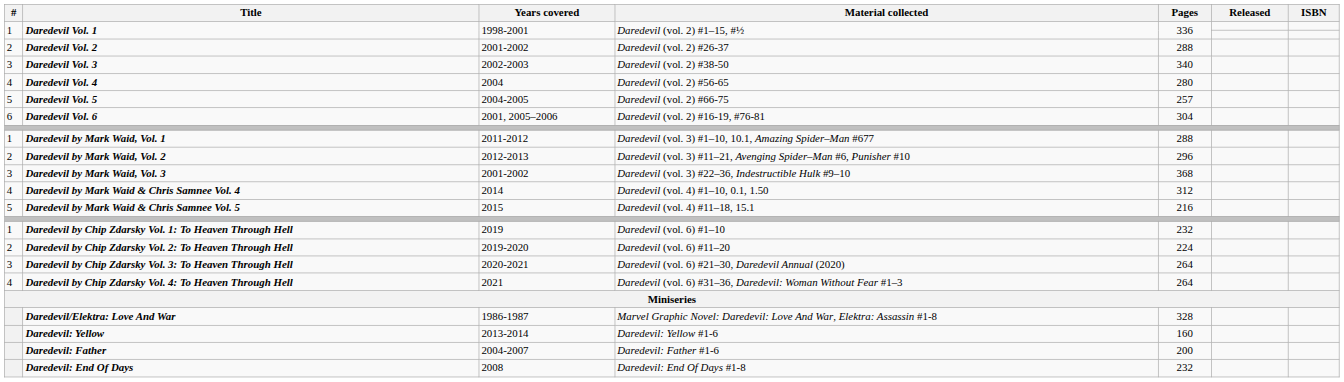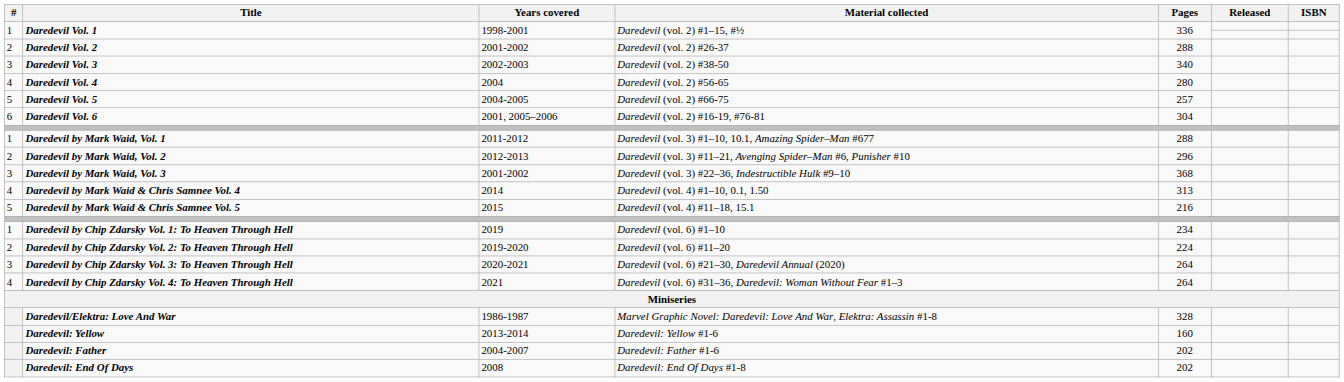(1185, 190) 312 -> (1185, 190) 313
(1185, 230) 232 -> (1185, 230) 234
(1185, 351) 200 -> (1185, 351) 202
(1185, 368) 232 -> (1185, 368) 202
